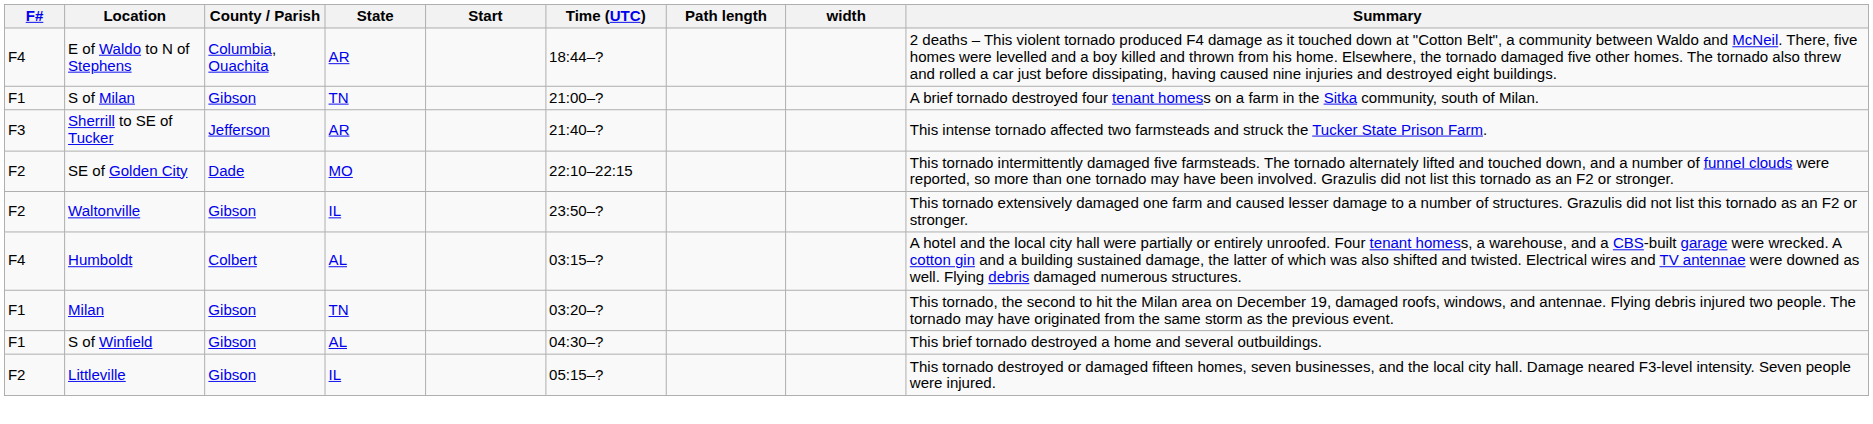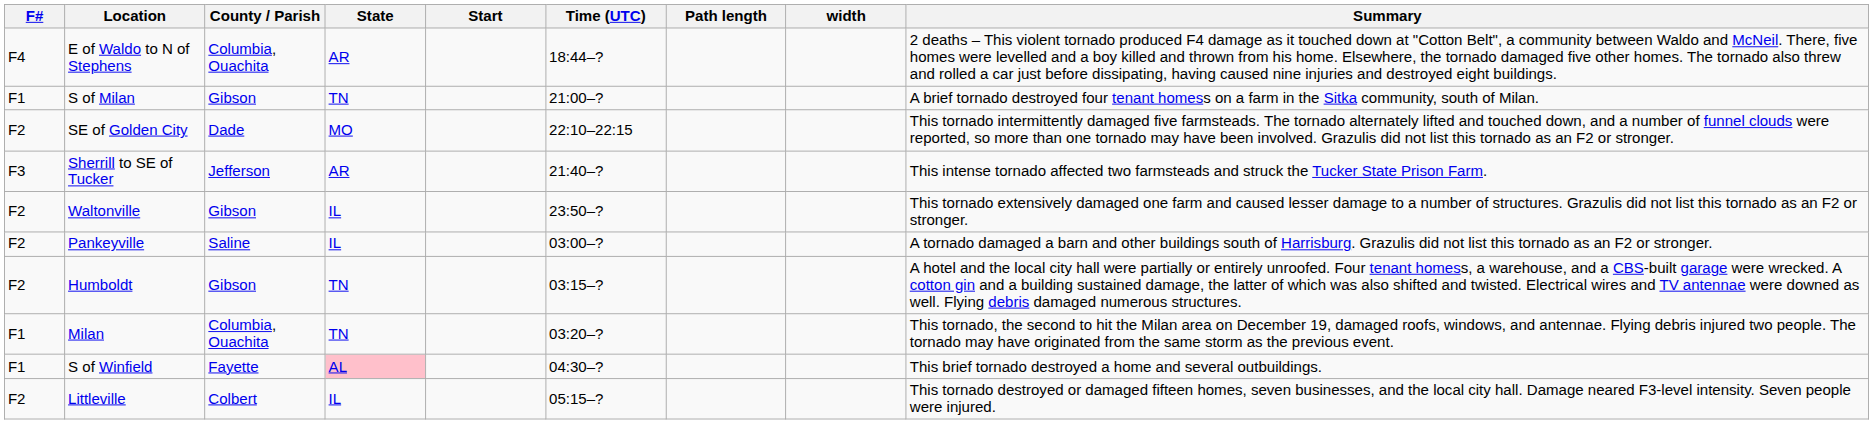rows swapped: (120, 130) <-> (128, 171)
+ row: (106, 244)
(17, 261) F4 -> (17, 284) F2
(233, 261) Colbert -> (232, 284) Gibson
(338, 261) AL -> (339, 284) TN
(232, 310) Gibson -> (242, 334) Columbia, Ouachita
(232, 342) Gibson -> (233, 366) Fayette
(338, 342) no background -> (338, 366) pink background
(232, 374) Gibson -> (233, 398) Colbert
